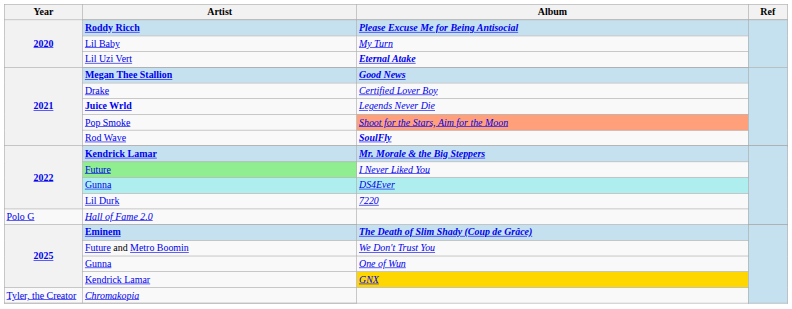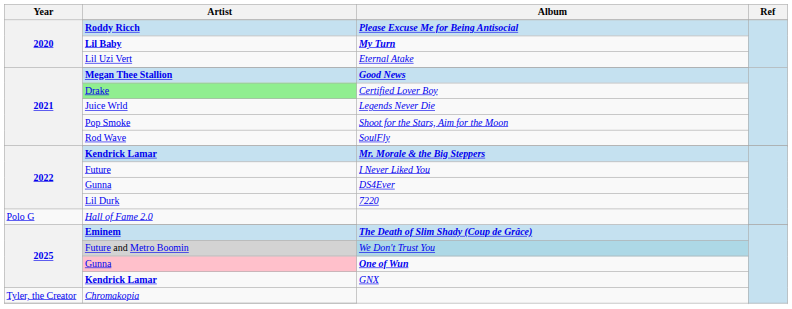(102, 43) normal -> (103, 43) bold
(376, 43) normal -> (377, 43) bold
(387, 59) bold -> (386, 59) normal
(97, 91) no background -> (97, 91) lightgreen background
(108, 106) bold -> (106, 106) normal
(434, 122) lightsalmon background -> (434, 122) no background
(375, 138) bold -> (374, 138) normal
(98, 169) lightgreen background -> (98, 169) no background
(98, 185) paleturquoise background -> (98, 185) no background
(377, 185) paleturquoise background -> (377, 185) no background
(137, 248) no background -> (137, 248) lightgrey background
(397, 248) no background -> (397, 248) lightblue background
(98, 264) no background -> (98, 264) pink background
(382, 264) normal -> (384, 264) bold
(118, 279) normal -> (121, 279) bold
(369, 279) gold background -> (369, 279) no background
